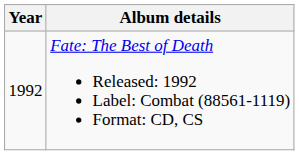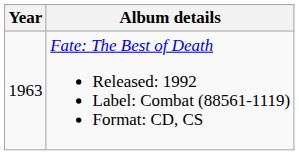(25, 90) 1992 -> (25, 90) 1963
